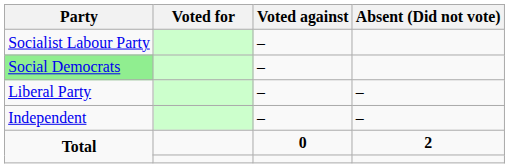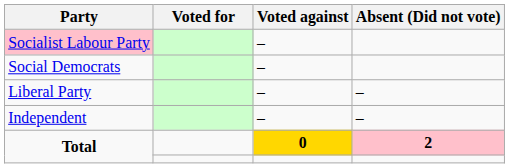(79, 42) no background -> (79, 42) pink background
(64, 67) lightgreen background -> (64, 67) no background
(303, 142) no background -> (303, 142) gold background
(428, 142) no background -> (428, 142) pink background
